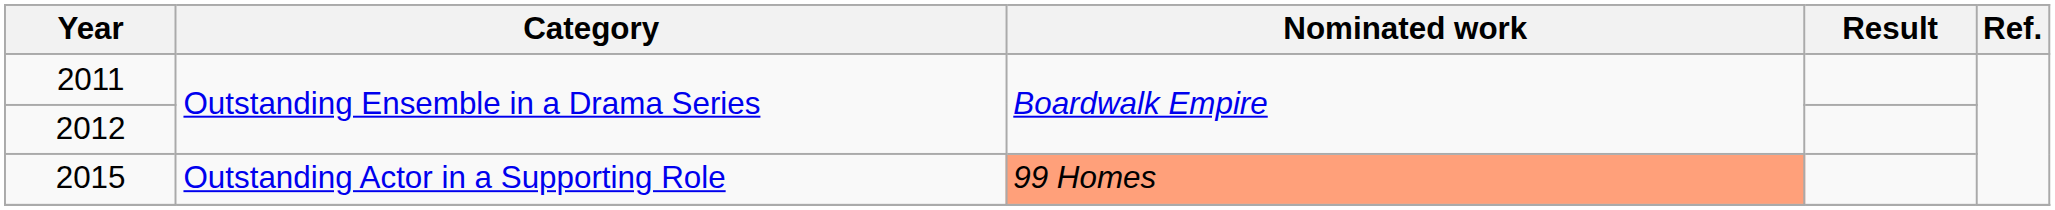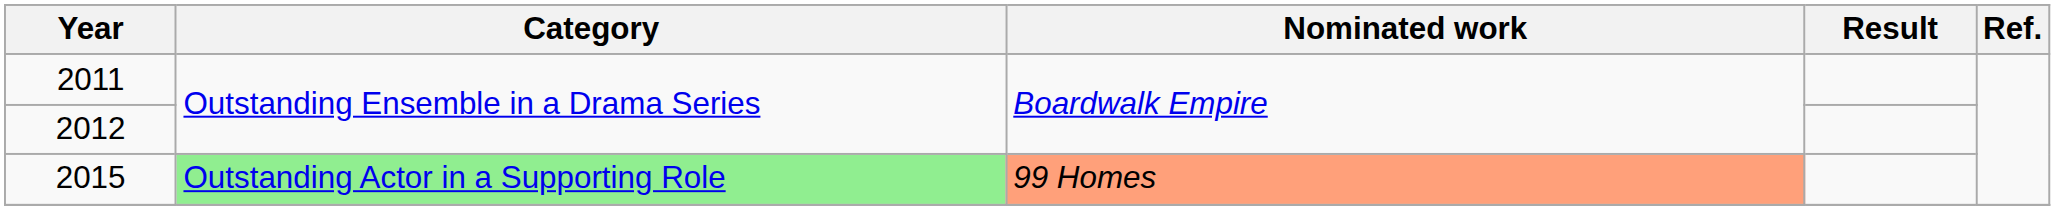(455, 178) no background -> (455, 178) lightgreen background
